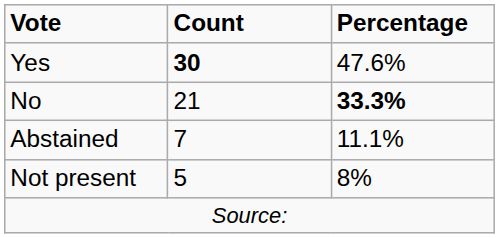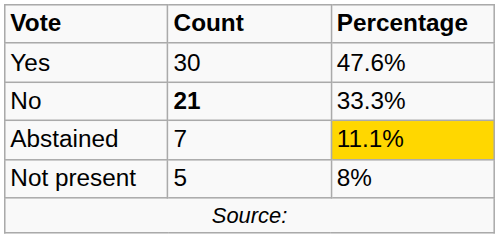(187, 62) bold -> (187, 62) normal
(187, 100) normal -> (187, 100) bold
(371, 100) bold -> (371, 100) normal
(370, 139) no background -> (370, 139) gold background
